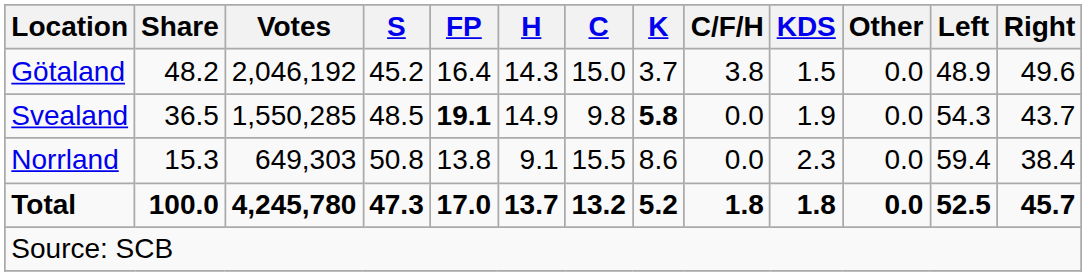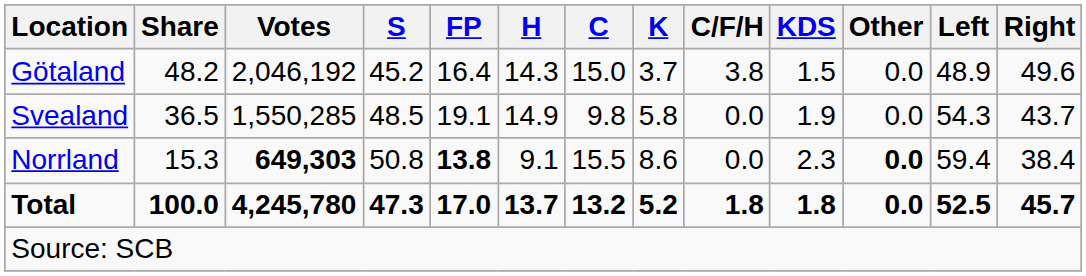(464, 115) bold -> (464, 115) normal
(658, 115) bold -> (658, 115) normal
(306, 159) normal -> (306, 159) bold
(464, 159) normal -> (464, 159) bold
(904, 159) normal -> (904, 159) bold
